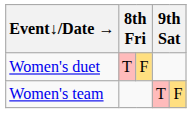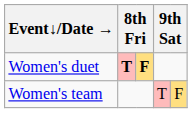(127, 66) normal -> (127, 66) bold
(144, 66) normal -> (144, 66) bold
